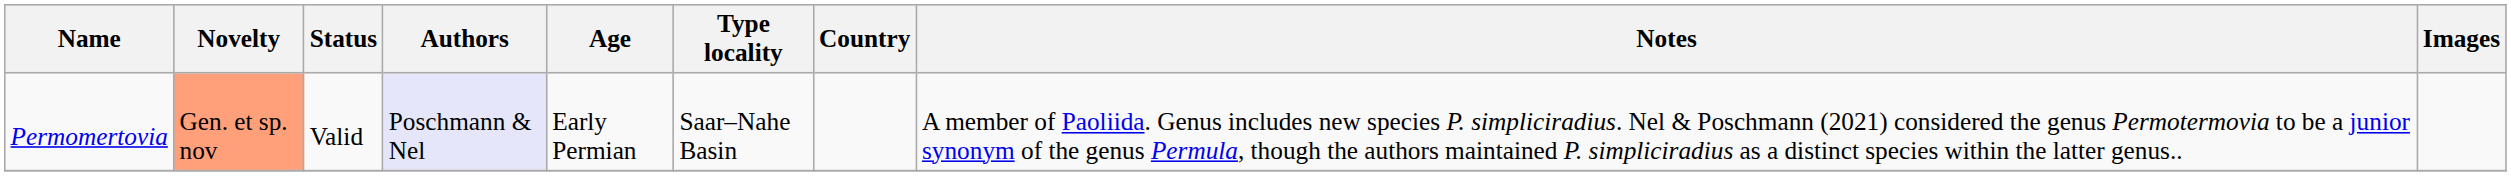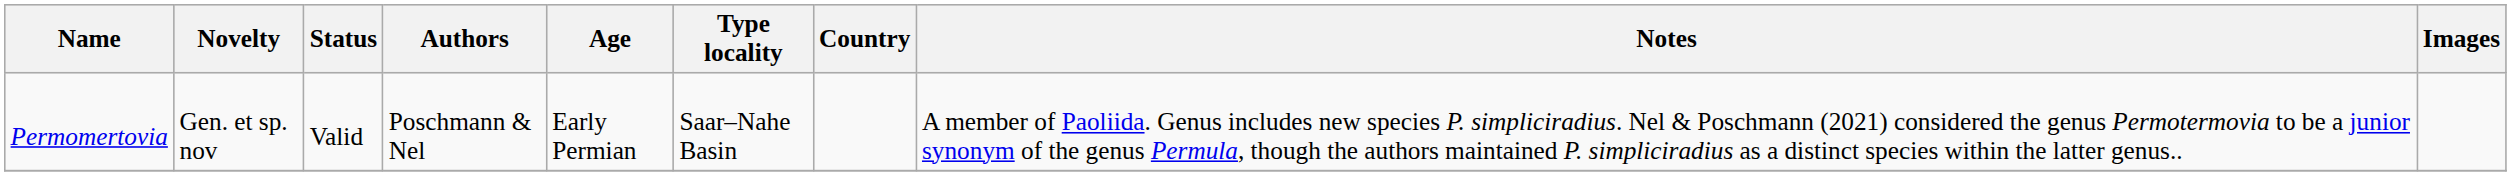(234, 135) lightsalmon background -> (234, 135) no background
(460, 135) lavender background -> (460, 135) no background
